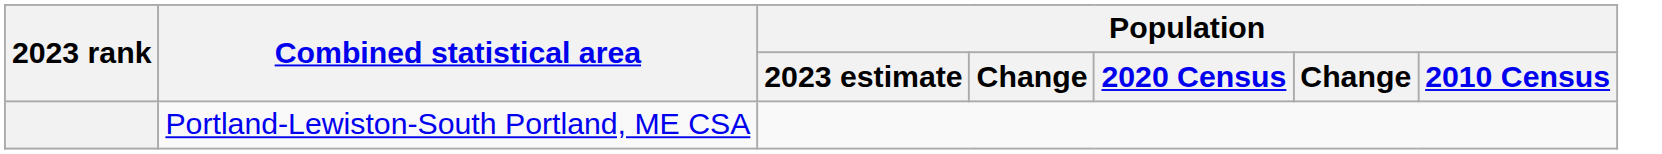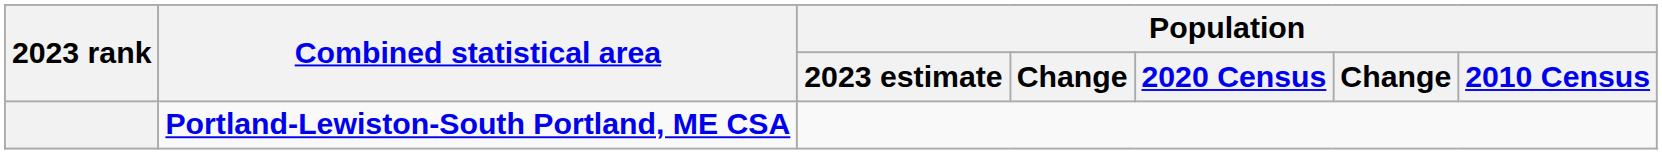(458, 124) normal -> (478, 124) bold
